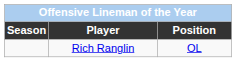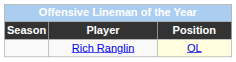(194, 48) no background -> (194, 48) lightyellow background
